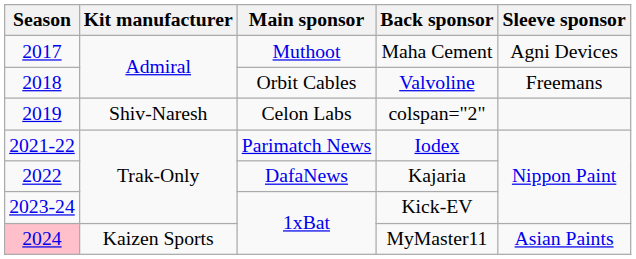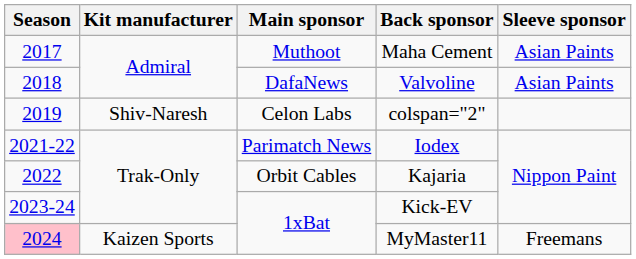(564, 51) Agni Devices -> (564, 51) Asian Paints
(306, 82) Orbit Cables -> (307, 82) DafaNews
(564, 82) Freemans -> (564, 82) Asian Paints
(307, 176) DafaNews -> (306, 176) Orbit Cables
(564, 238) Asian Paints -> (564, 238) Freemans
